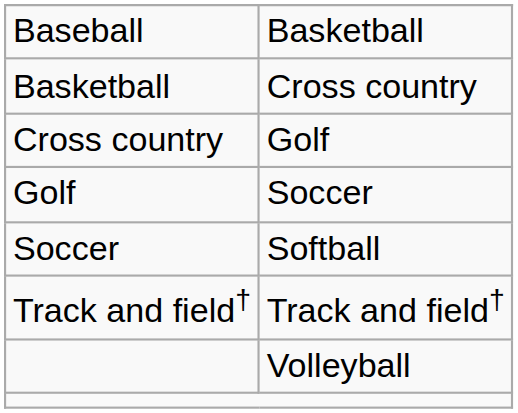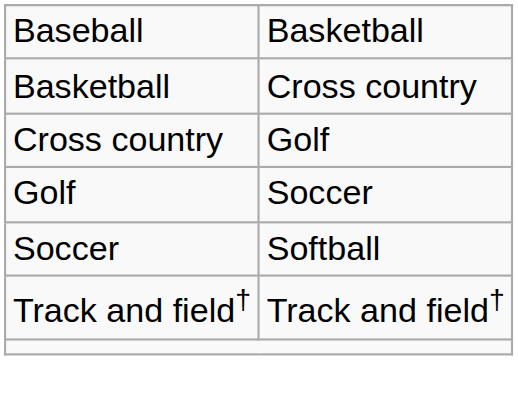- row: (339, 365)
